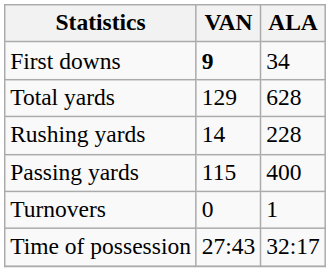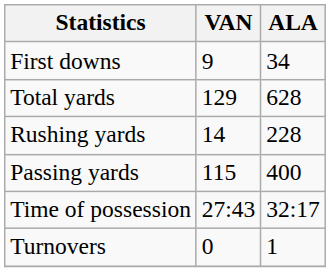(208, 60) bold -> (208, 60) normal
rows swapped: (58, 209) <-> (101, 246)
